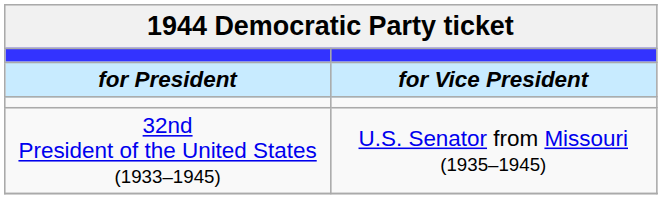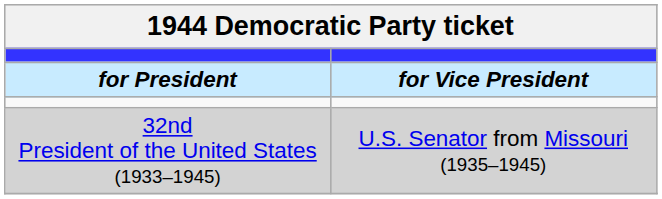(168, 151) no background -> (168, 151) lightgrey background
(493, 151) no background -> (493, 151) lightgrey background
